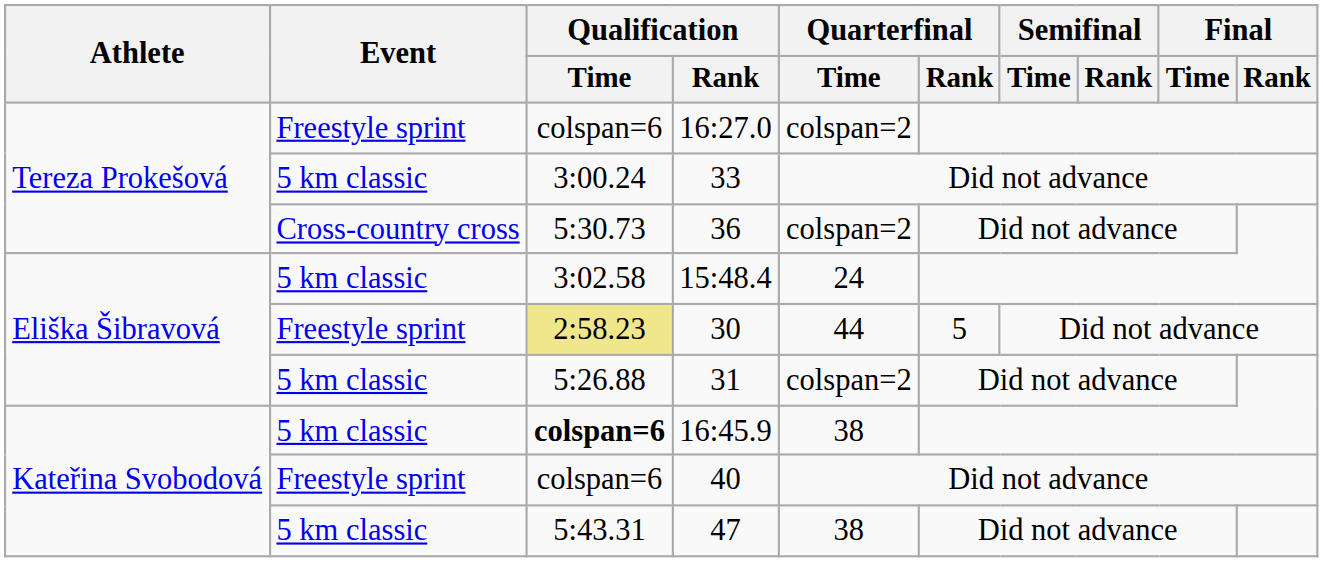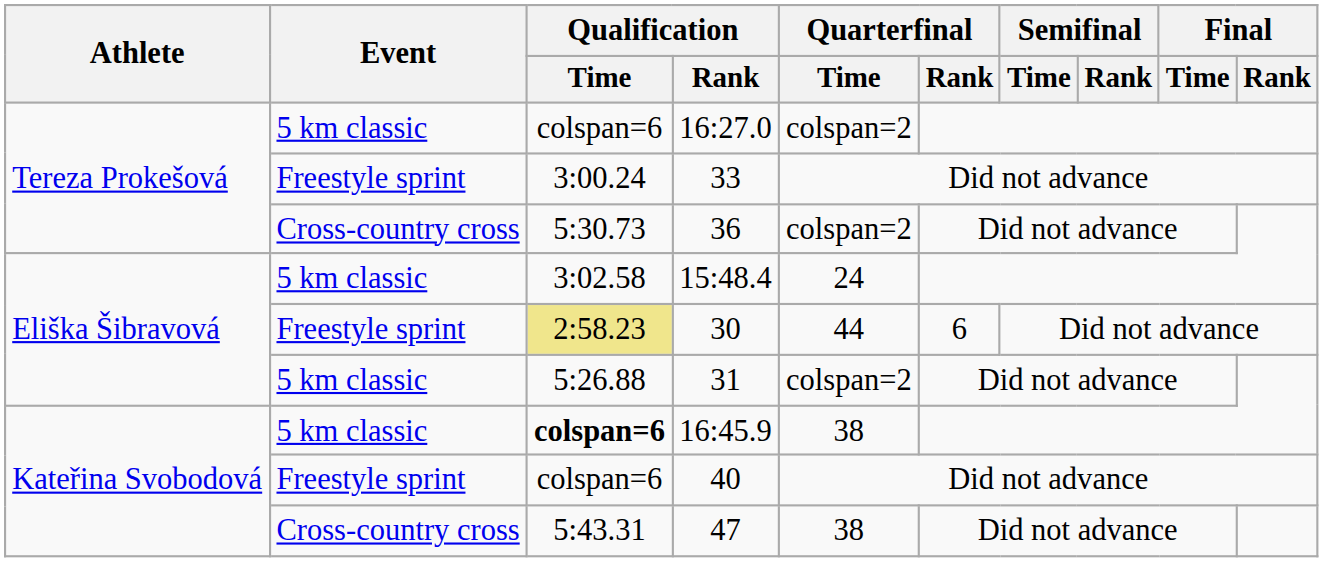(371, 128) Freestyle sprint -> (352, 128) 5 km classic
(352, 178) 5 km classic -> (371, 178) Freestyle sprint
(959, 329) 5 -> (959, 329) 6
(352, 530) 5 km classic -> (398, 530) Cross-country cross
